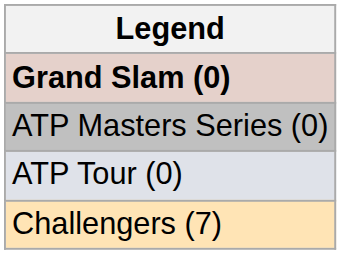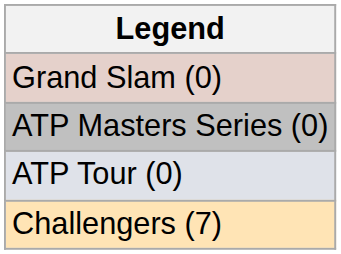(121, 77) bold -> (117, 77) normal
